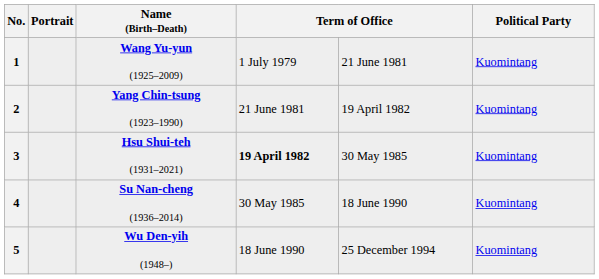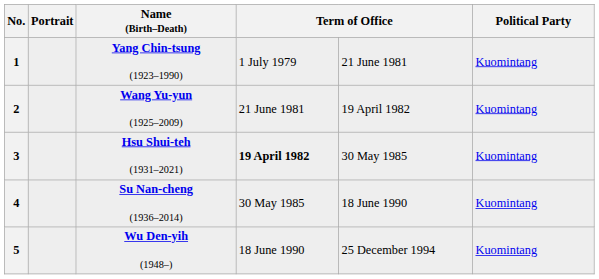(156, 61) Wang Yu-yun (1925–2009) -> (156, 61) Yang Chin-tsung (1923–1990)
(156, 108) Yang Chin-tsung (1923–1990) -> (156, 108) Wang Yu-yun (1925–2009)
